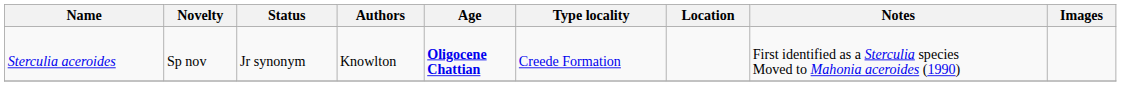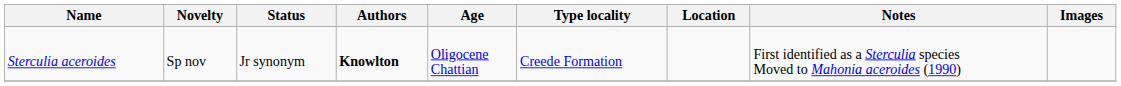(368, 61) normal -> (369, 61) bold
(457, 61) bold -> (460, 61) normal
